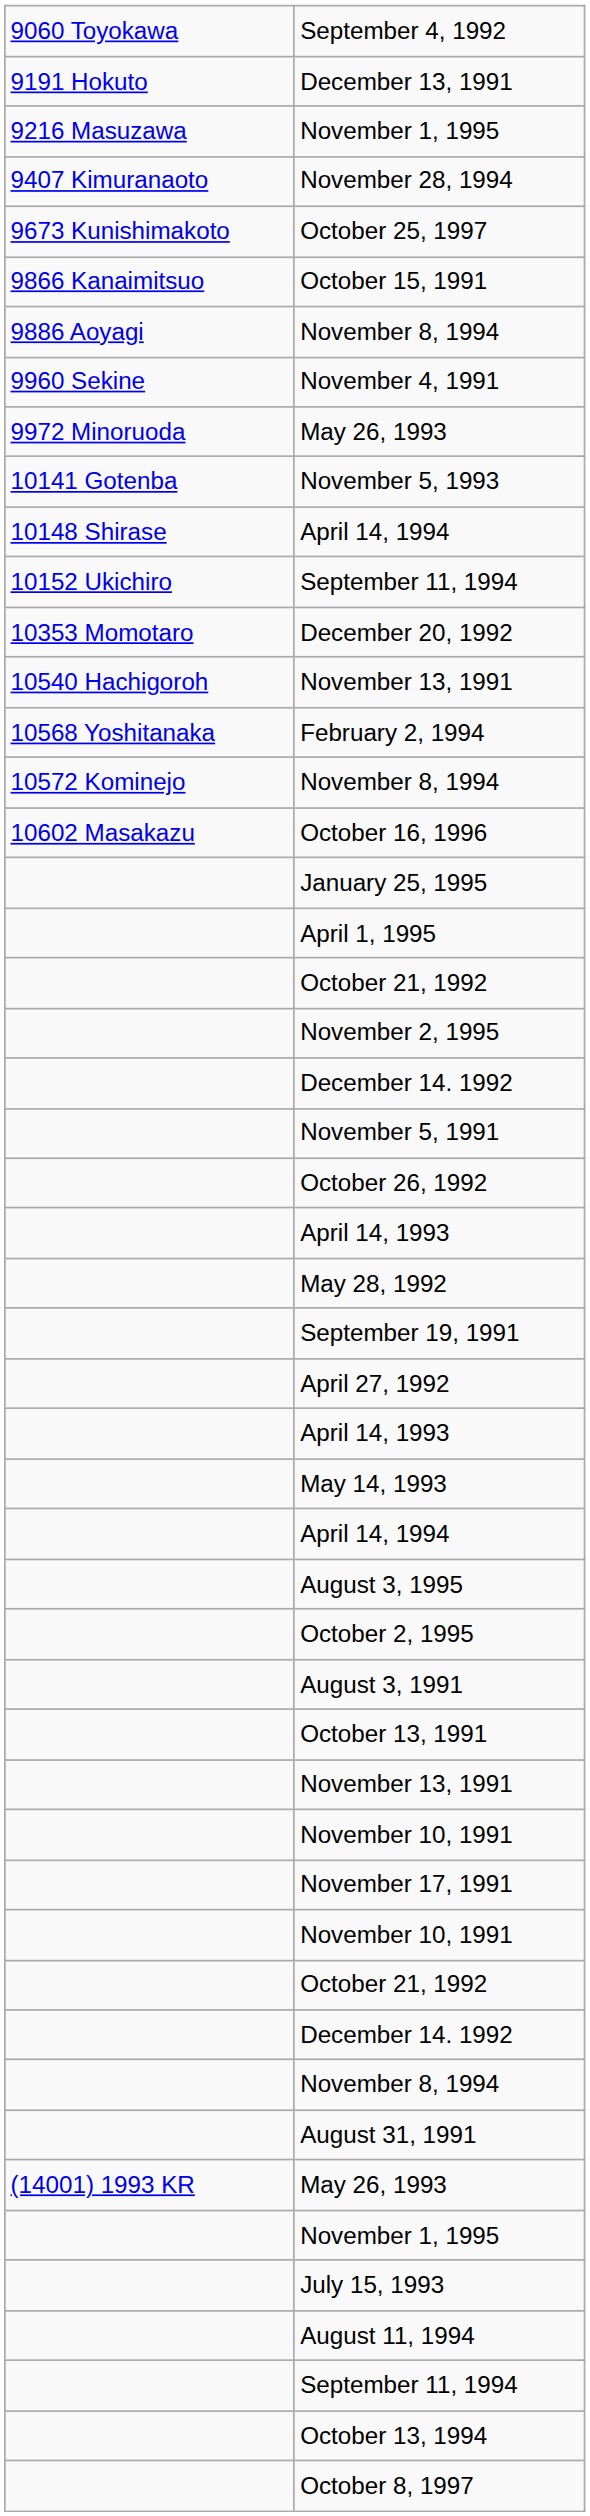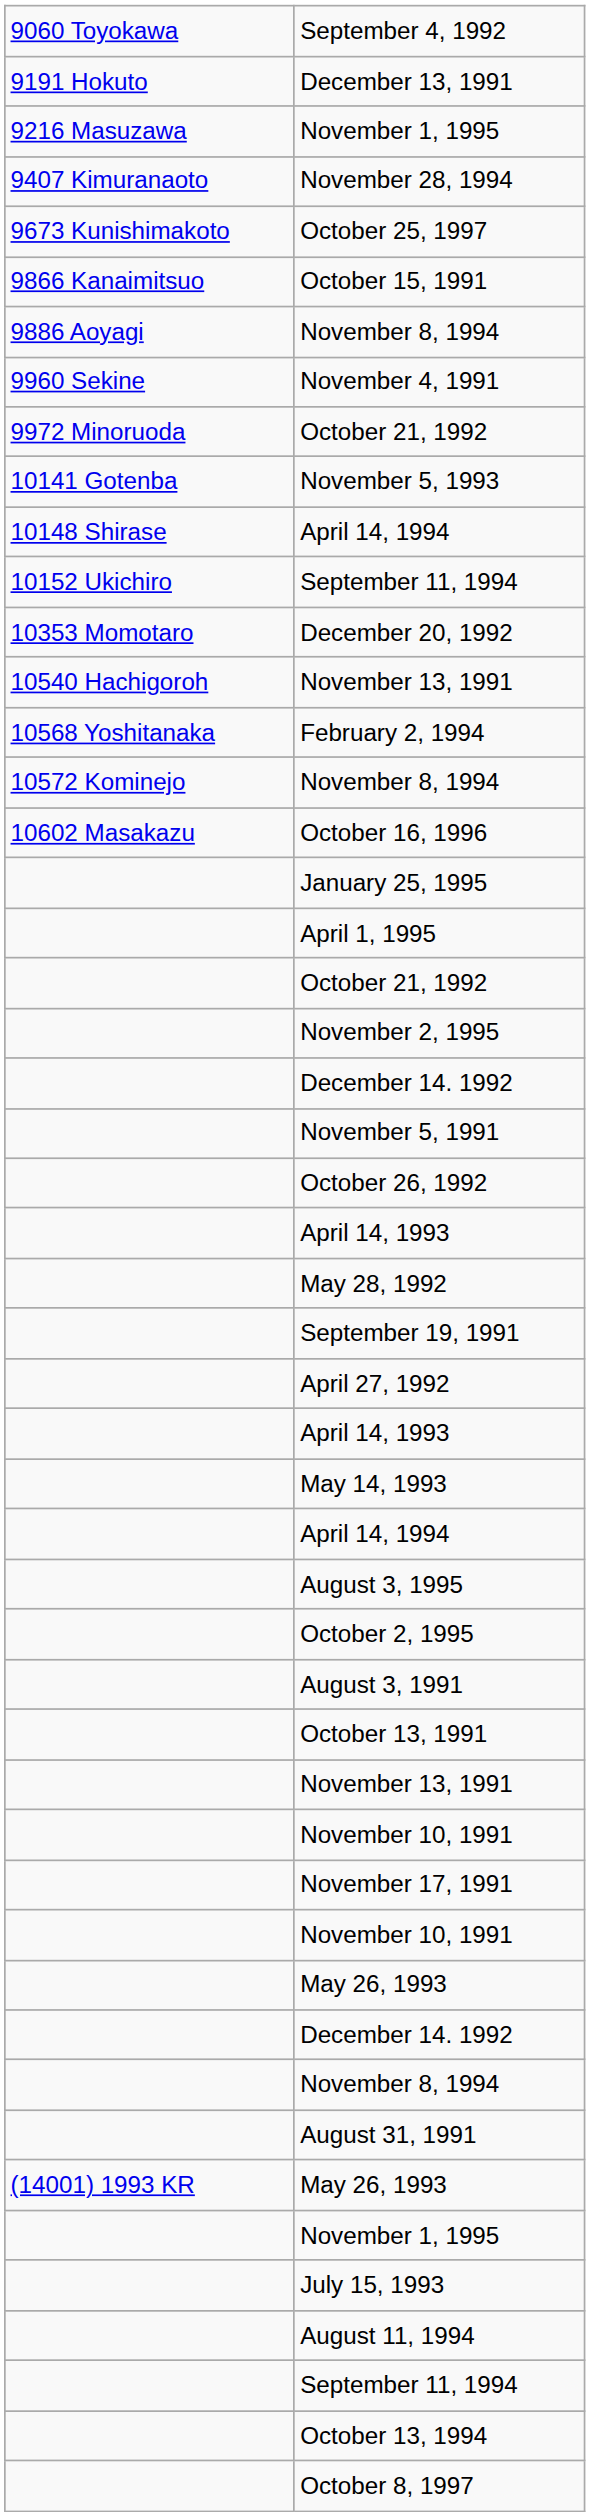(373, 431) May 26, 1993 -> (394, 431) October 21, 1992
(394, 1984) October 21, 1992 -> (373, 1984) May 26, 1993
